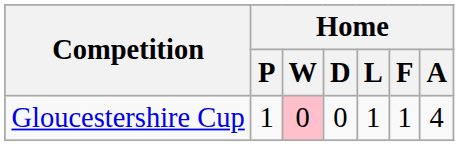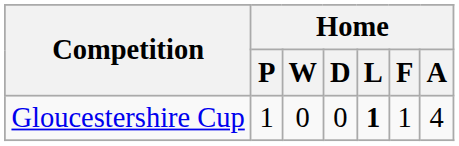(303, 117) pink background -> (303, 117) no background
(373, 117) normal -> (373, 117) bold
